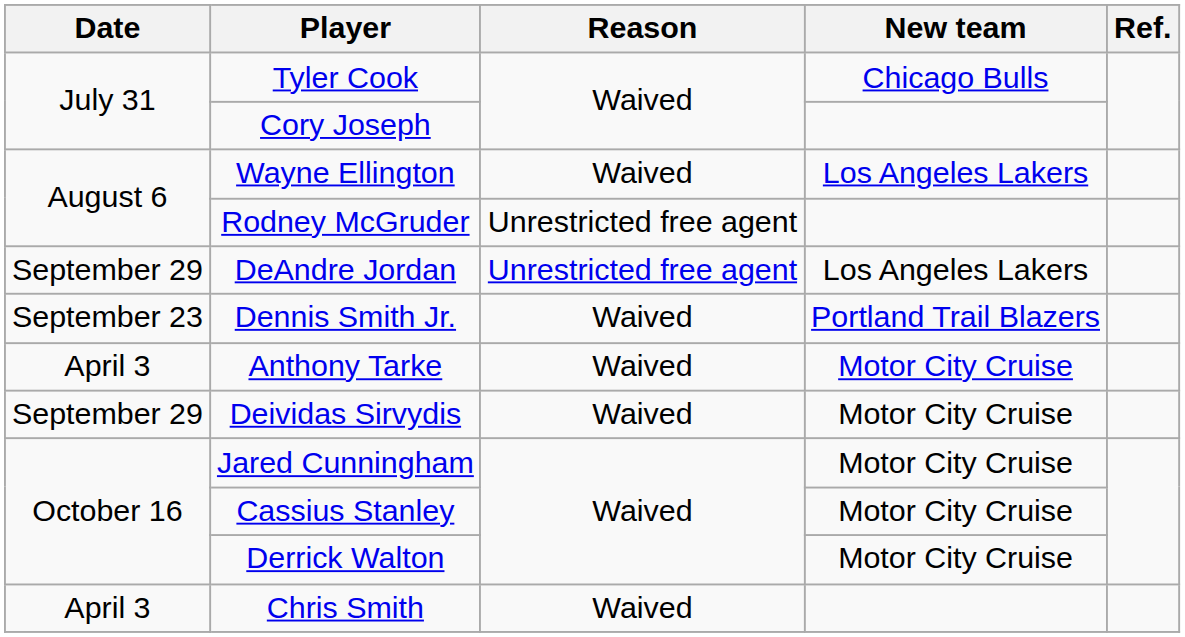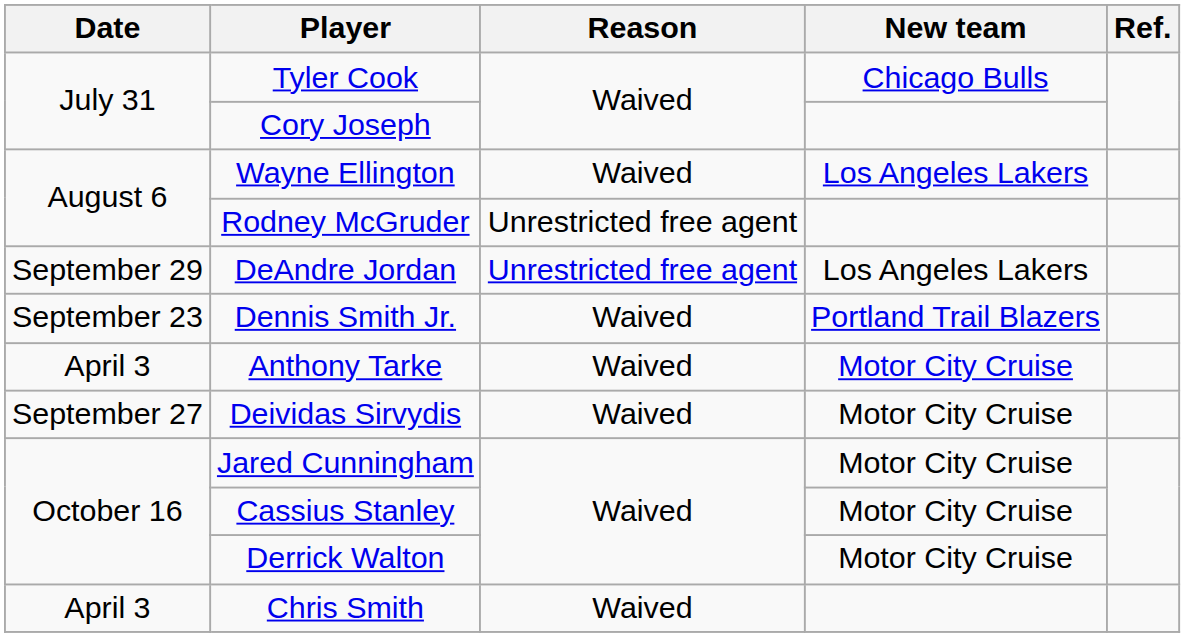(107, 414) September 29 -> (107, 414) September 27
